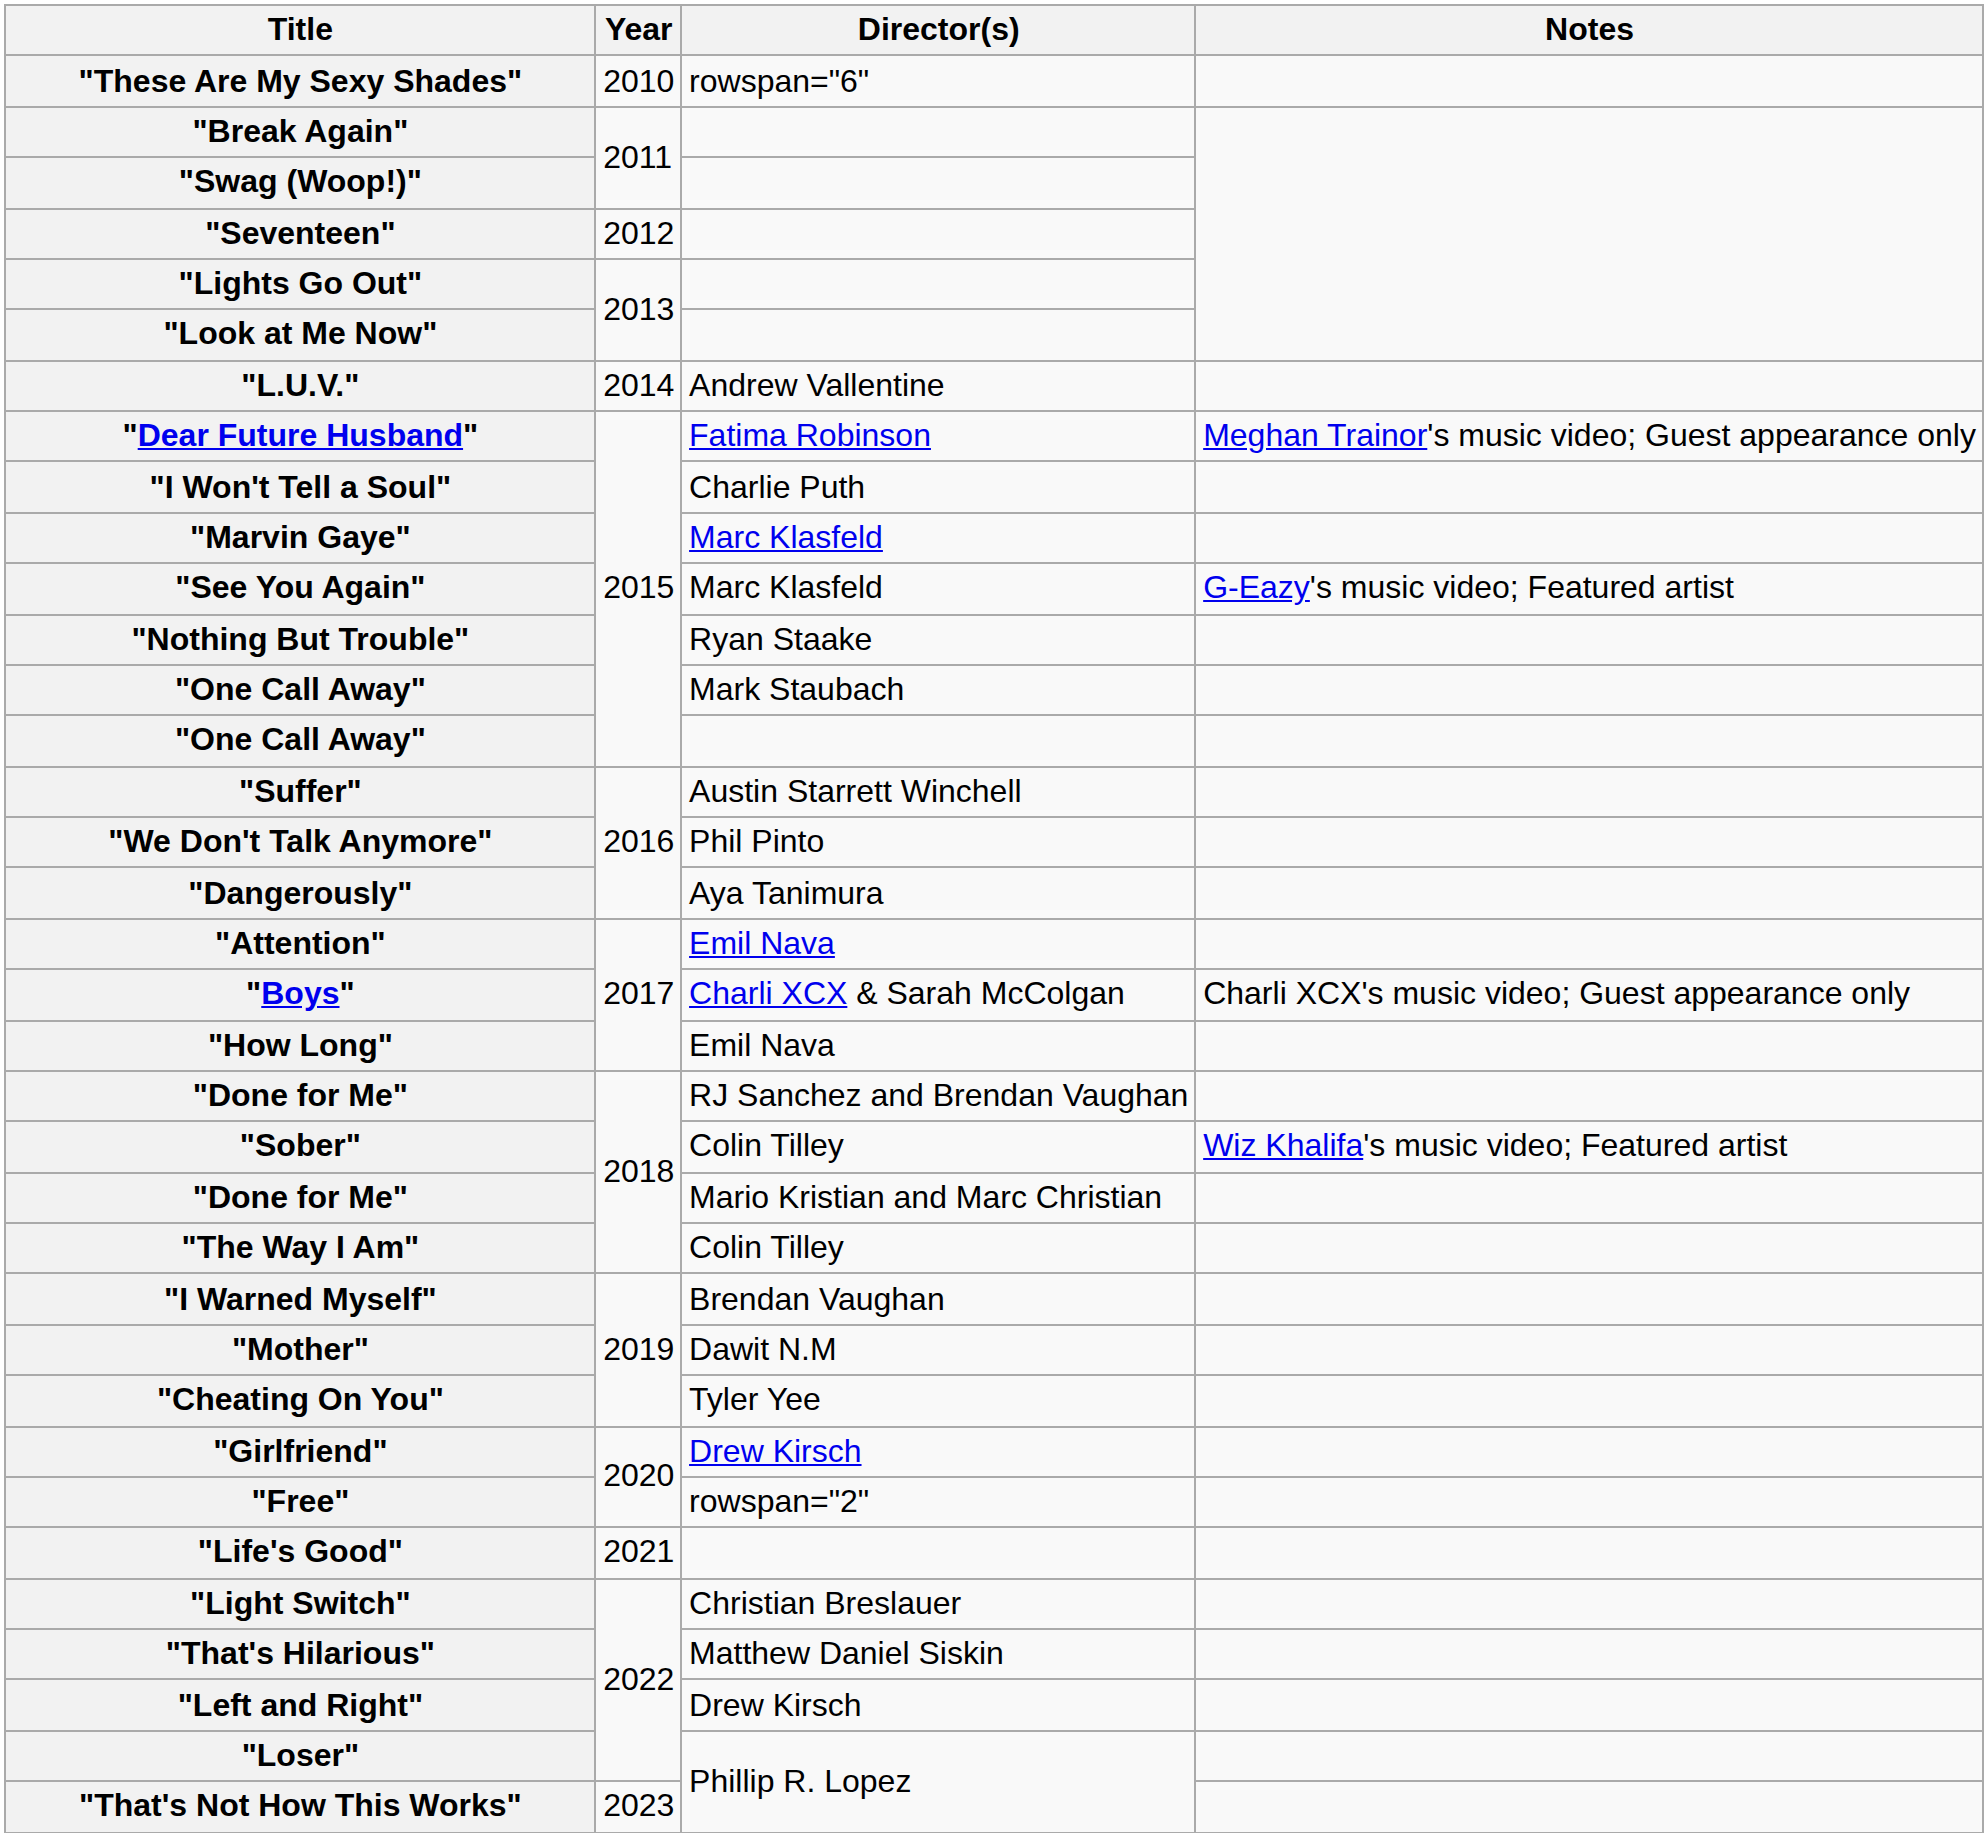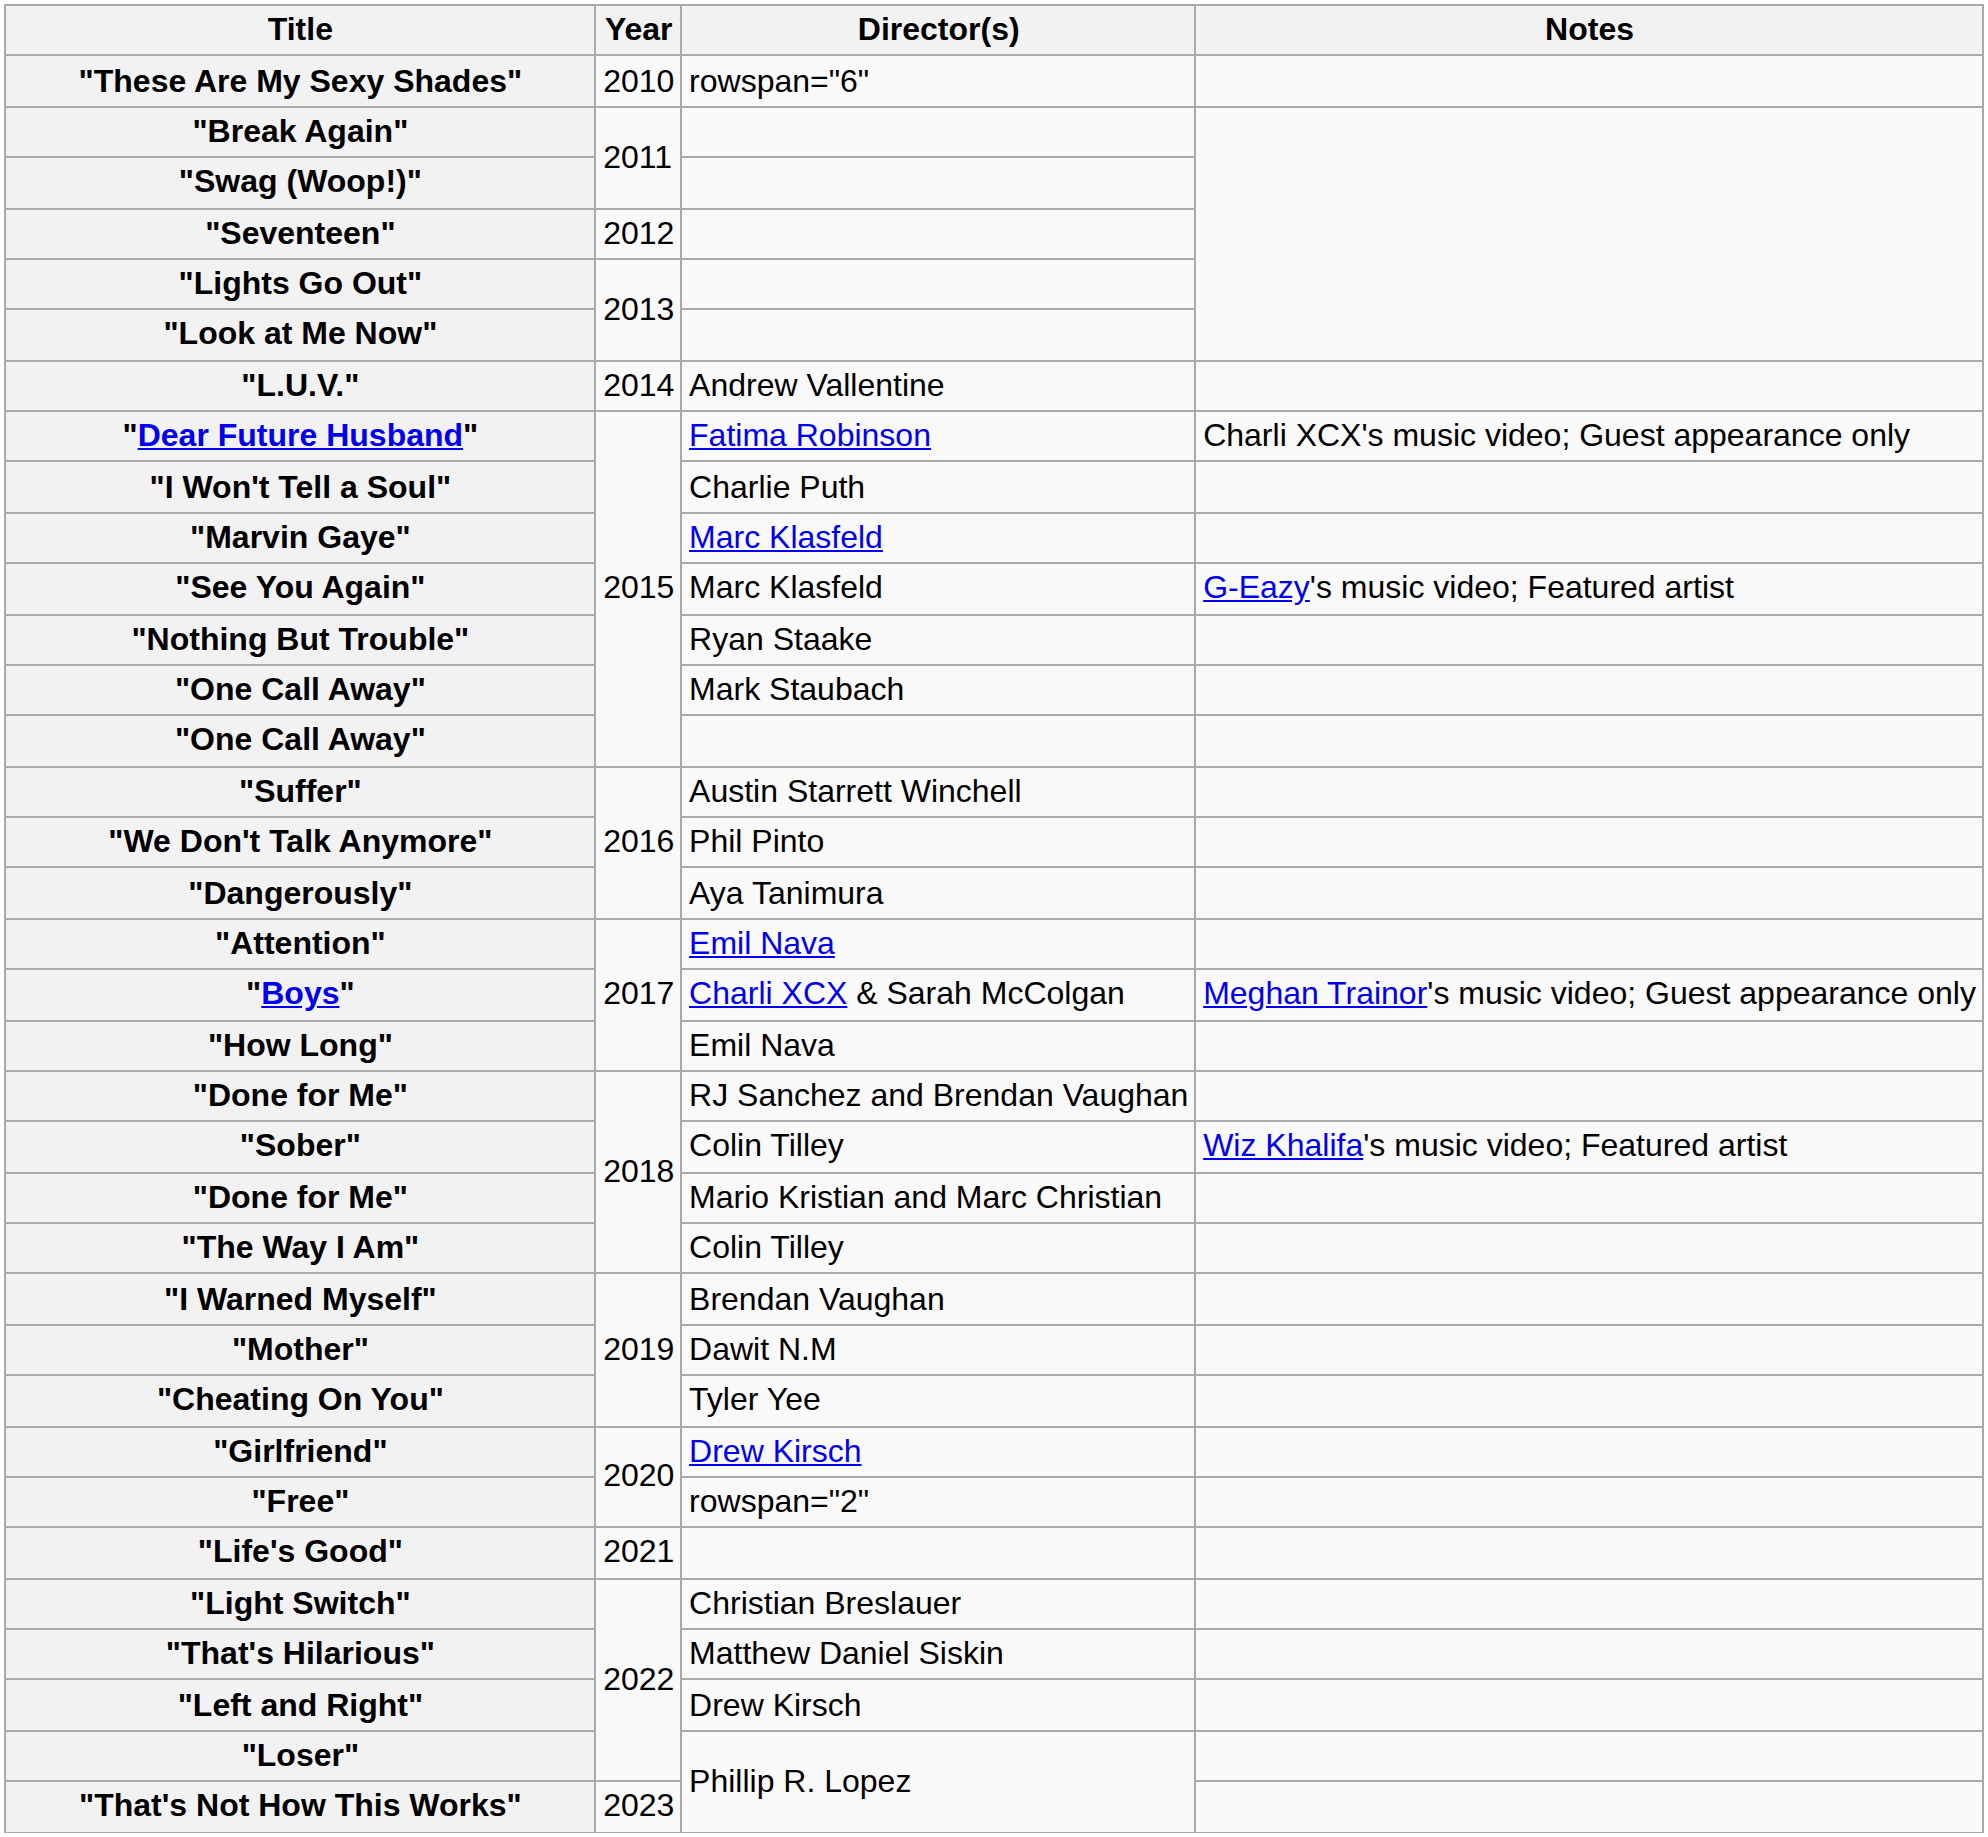(1590, 435) Meghan Trainor's music video; Guest appearance only -> (1557, 435) Charli XCX's music video; Guest appearance only
(1557, 994) Charli XCX's music video; Guest appearance only -> (1590, 994) Meghan Trainor's music video; Guest appearance only
